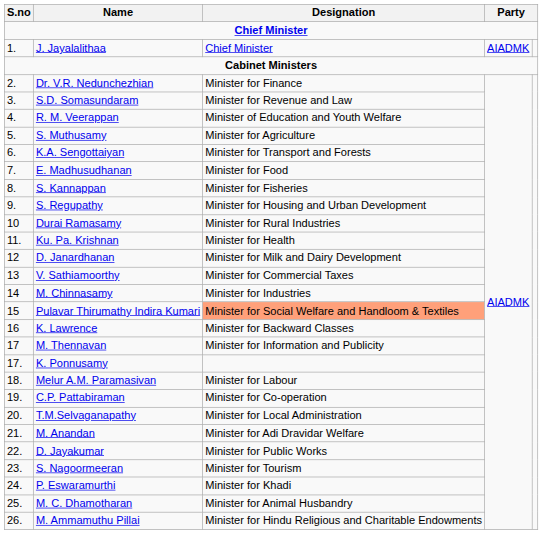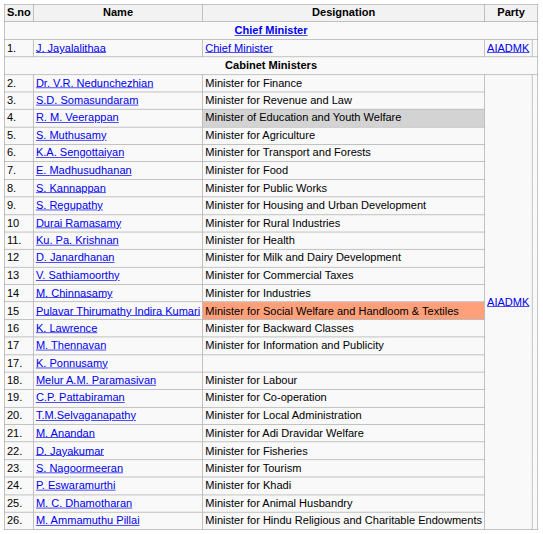(303, 118) no background -> (303, 118) lightgrey background
(256, 188) Minister for Fisheries -> (266, 188) Minister for Public Works
(266, 450) Minister for Public Works -> (256, 450) Minister for Fisheries
